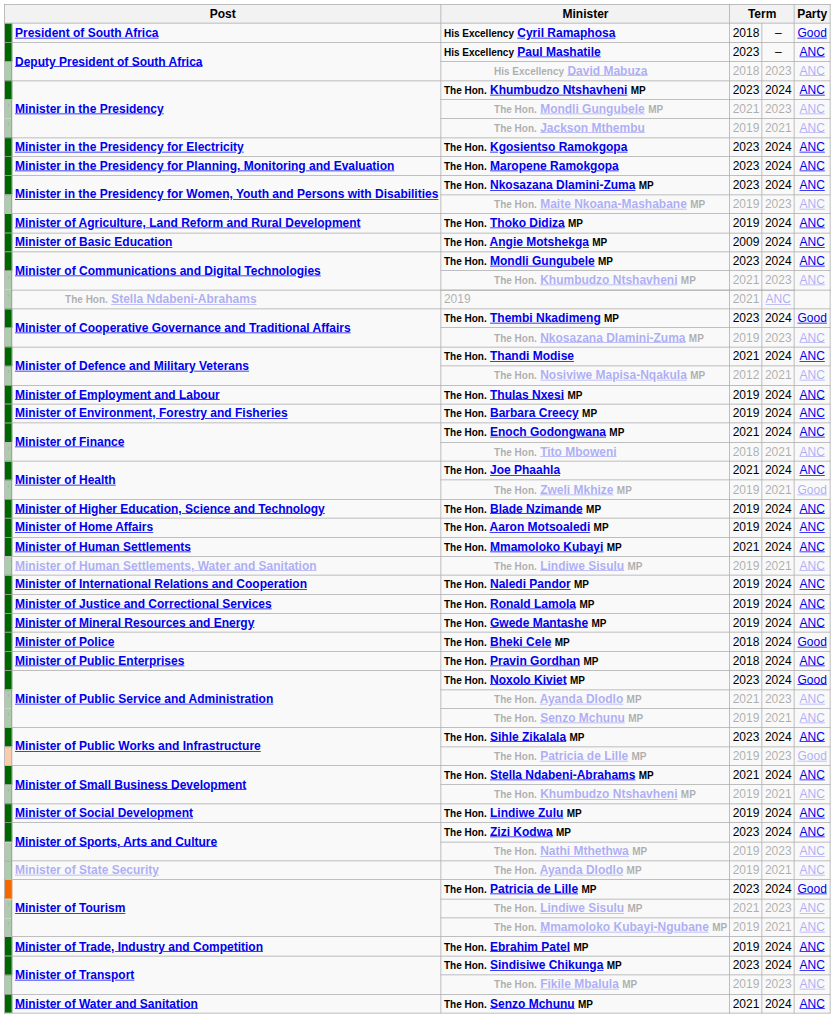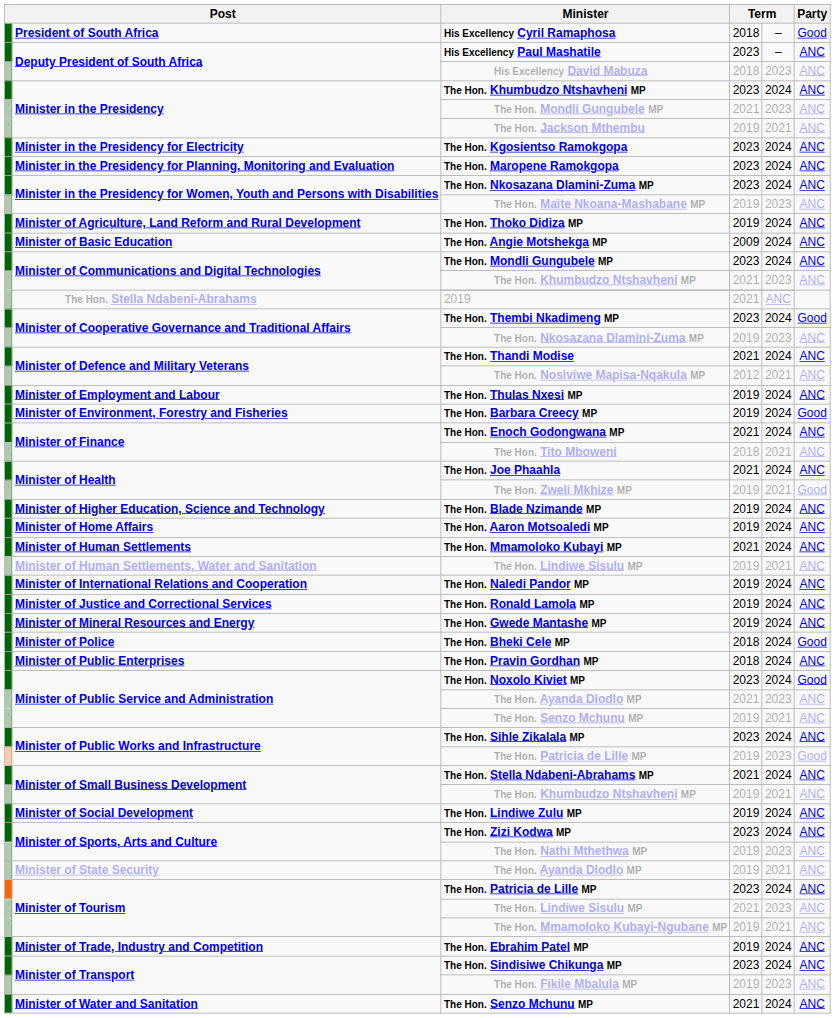(812, 413) ANC -> (812, 413) Good
(812, 889) Good -> (812, 889) ANC
